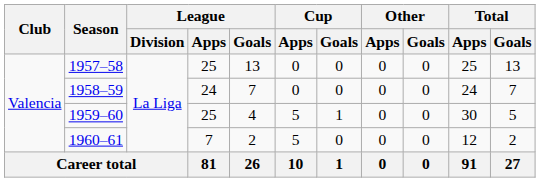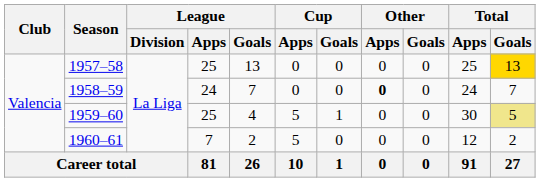(513, 66) no background -> (513, 66) gold background
(382, 90) normal -> (382, 90) bold
(513, 115) no background -> (513, 115) khaki background
